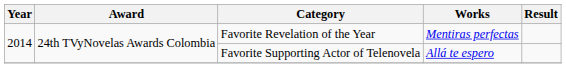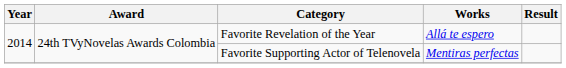(472, 33) Mentiras perfectas -> (460, 33) Allá te espero
(460, 53) Allá te espero -> (472, 53) Mentiras perfectas
